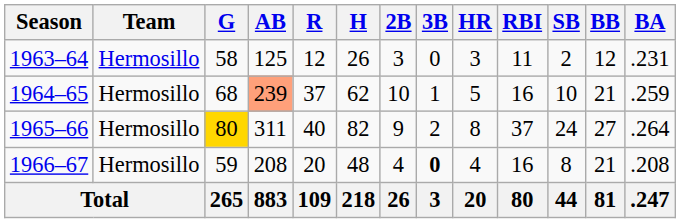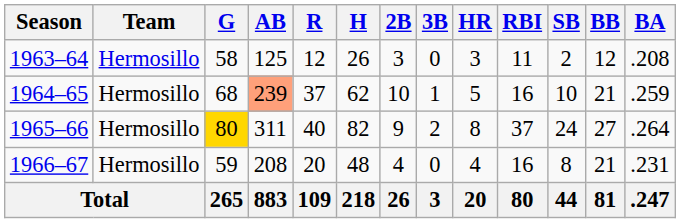(650, 57) .231 -> (650, 57) .208
(435, 164) bold -> (435, 164) normal
(650, 164) .208 -> (650, 164) .231
